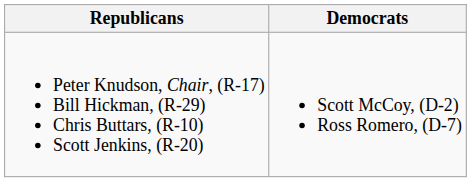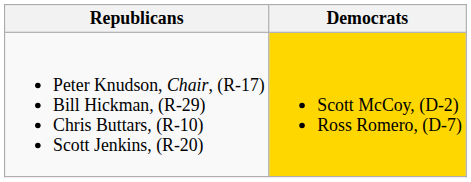(367, 115) no background -> (367, 115) gold background
